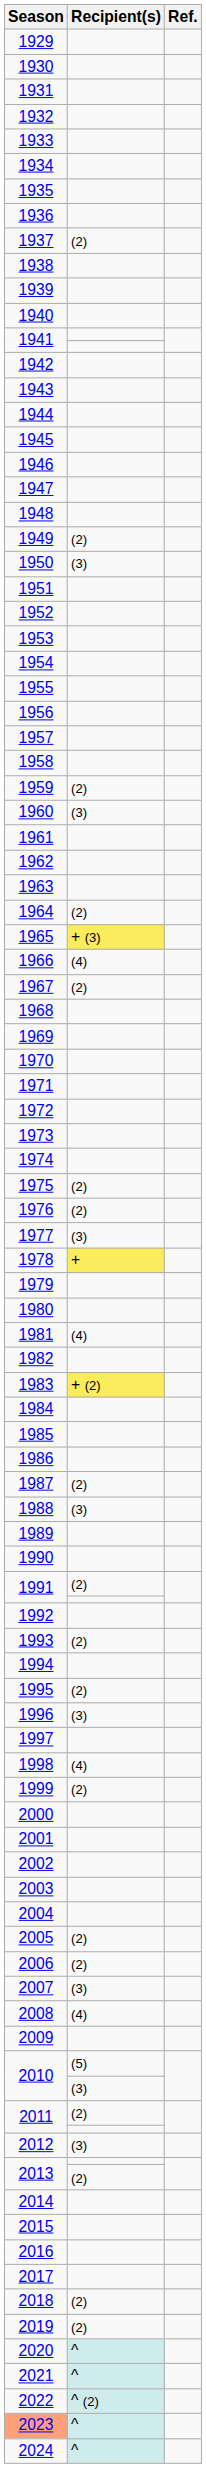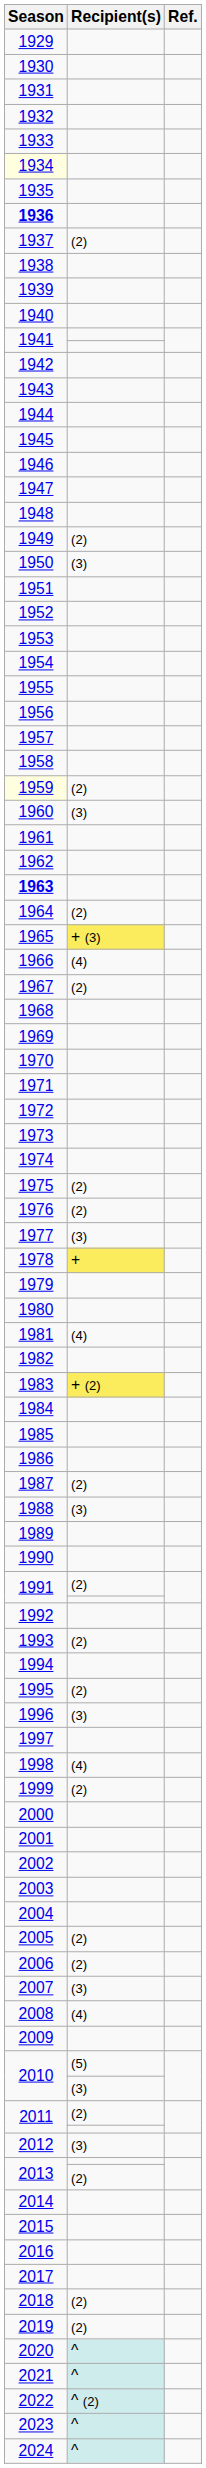(36, 166) no background -> (36, 166) lightyellow background
(36, 215) normal -> (36, 215) bold
(36, 787) no background -> (36, 787) lightyellow background
(36, 887) normal -> (36, 887) bold
(36, 2425) lightsalmon background -> (36, 2425) no background
